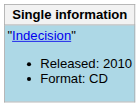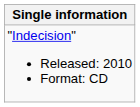(70, 57) lightblue background -> (70, 57) no background
